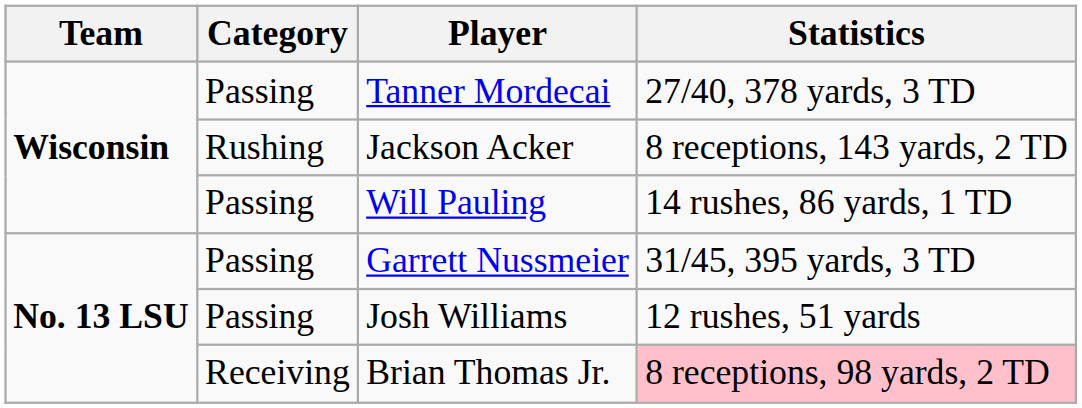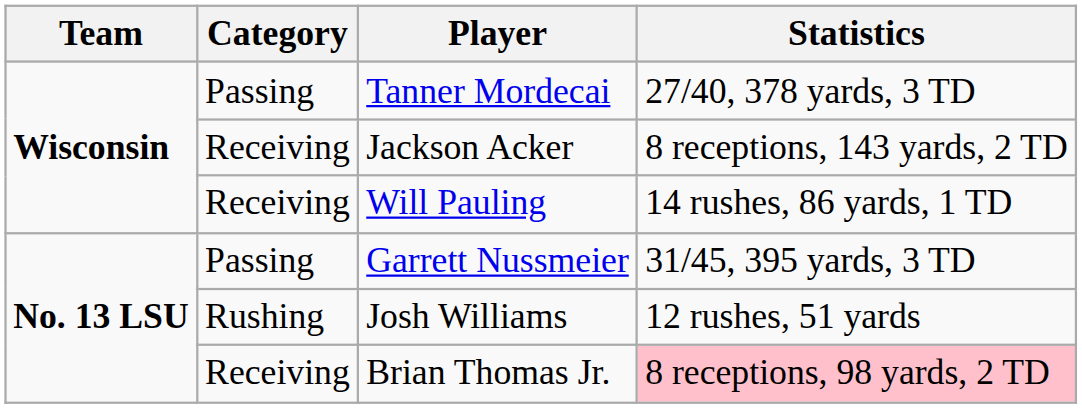(265, 146) Rushing -> (277, 146) Receiving
(260, 203) Passing -> (277, 203) Receiving
(260, 316) Passing -> (265, 316) Rushing
